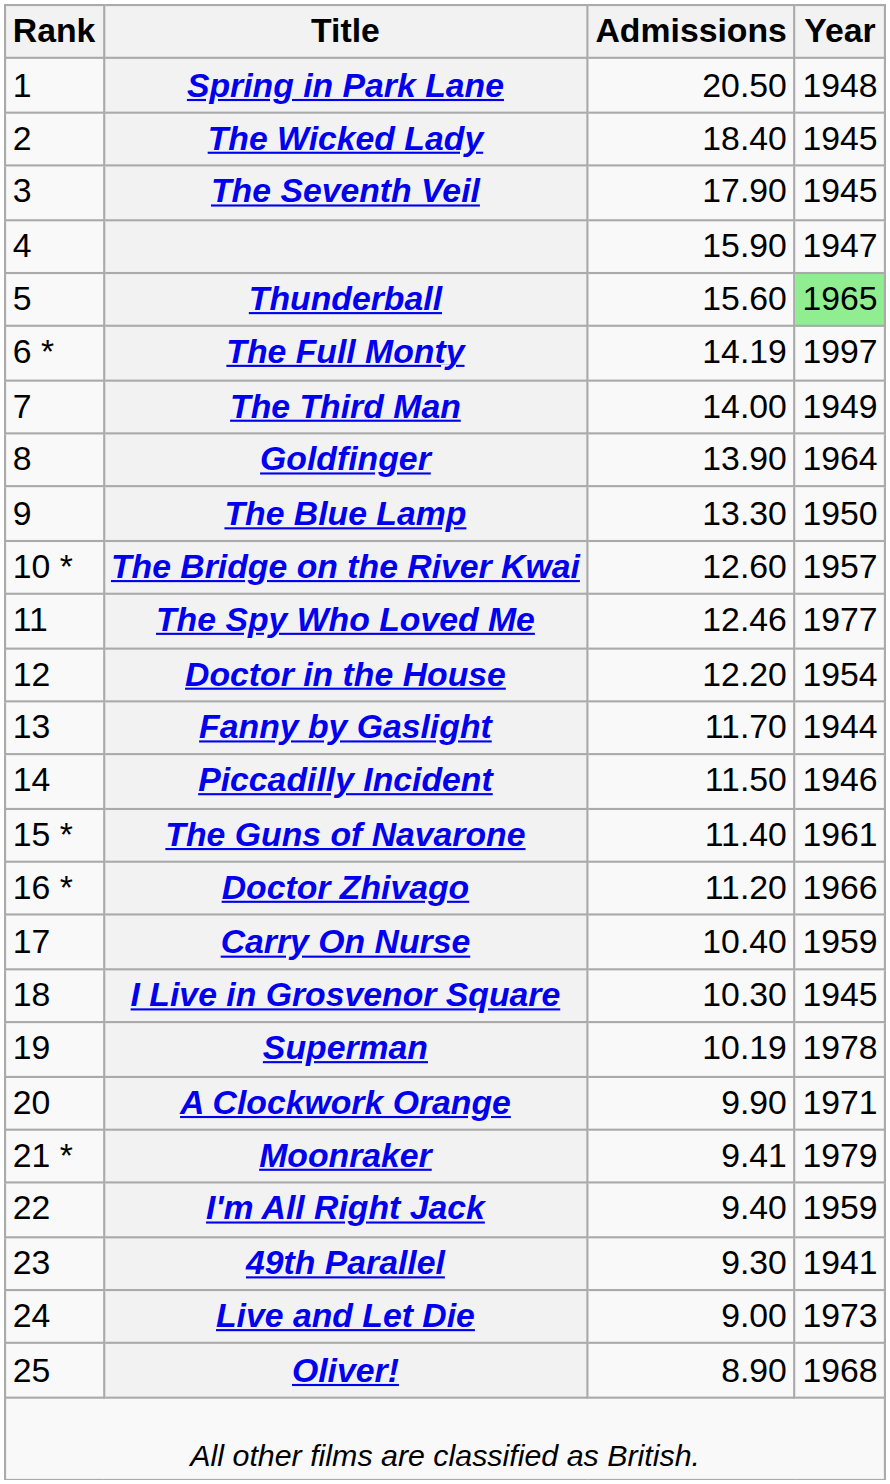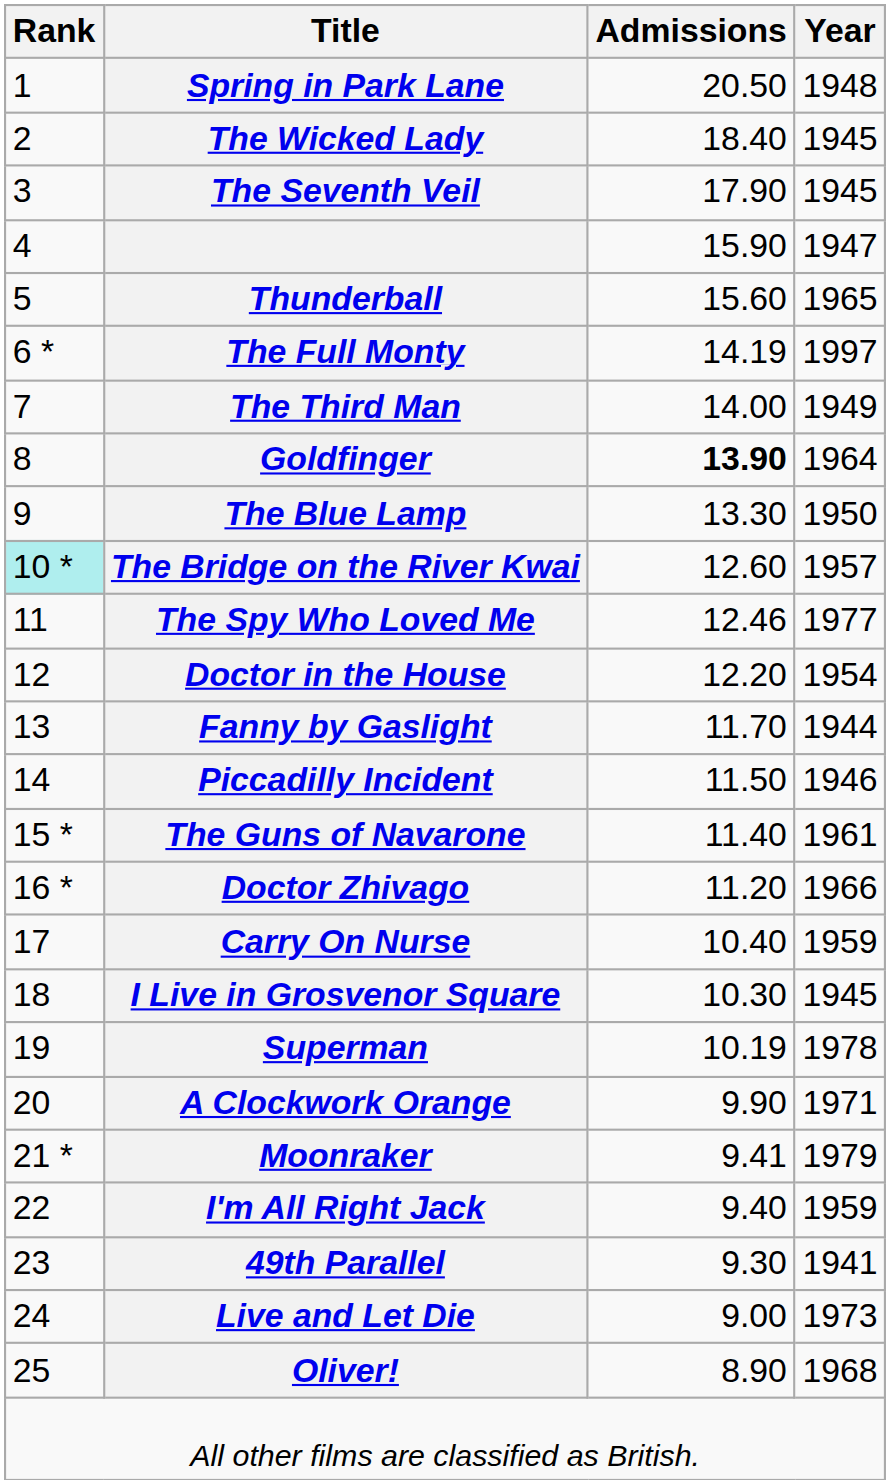(840, 298) lightgreen background -> (840, 298) no background
(745, 459) normal -> (745, 459) bold
(43, 566) no background -> (43, 566) paleturquoise background
